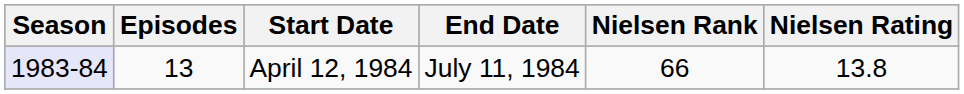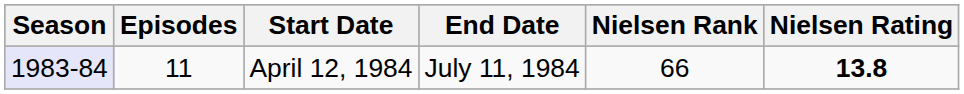(179, 67) 13 -> (179, 67) 11
(862, 67) normal -> (862, 67) bold
